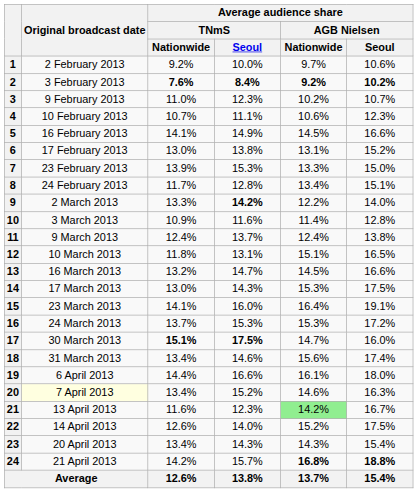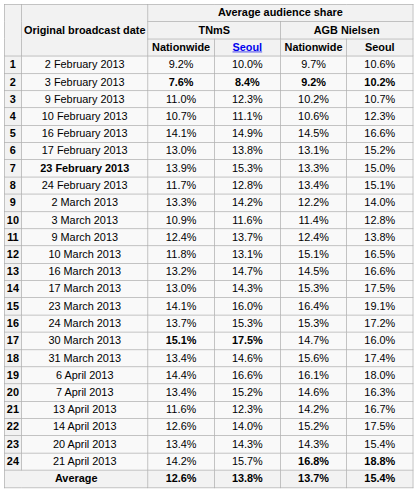(85, 168) normal -> (85, 168) bold
(247, 202) bold -> (247, 202) normal
(85, 392) lightyellow background -> (85, 392) no background
(314, 409) lightgreen background -> (314, 409) no background
